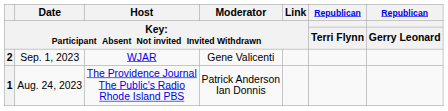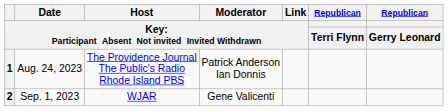rows swapped: (10, 85) <-> (10, 57)
